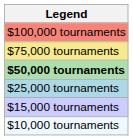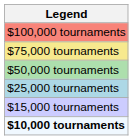(66, 69) bold -> (63, 69) normal
(63, 125) normal -> (66, 125) bold
